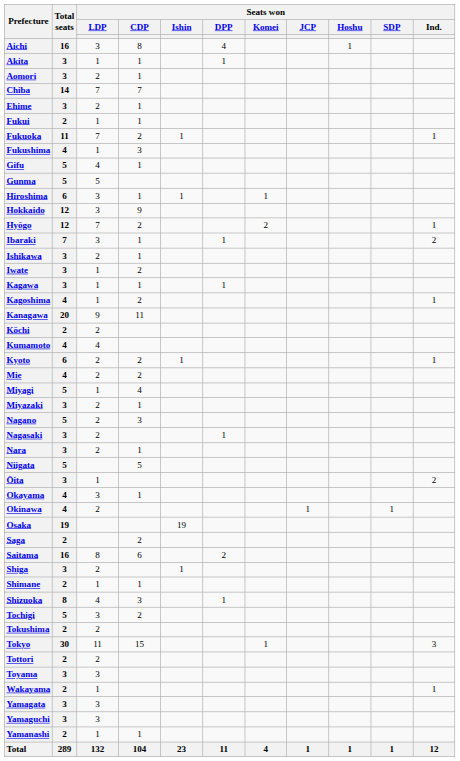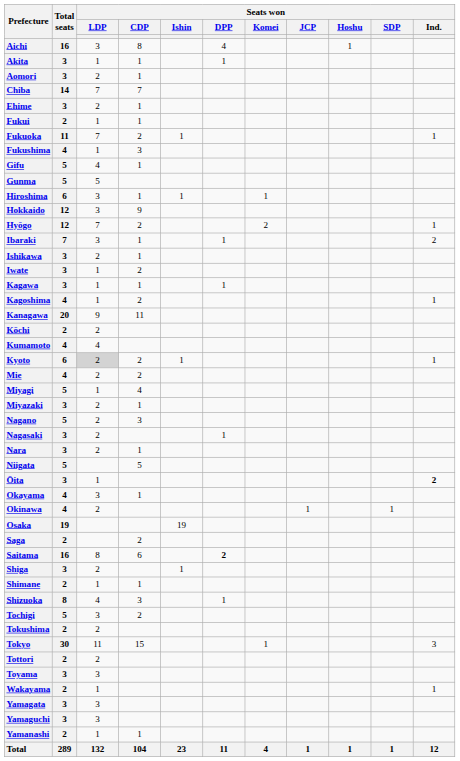(98, 360) no background -> (98, 360) lightgrey background
(434, 480) normal -> (434, 480) bold
(224, 555) normal -> (224, 555) bold
